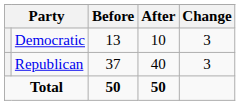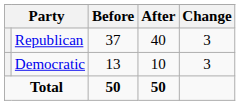rows swapped: (49, 64) <-> (50, 40)
